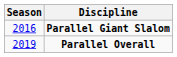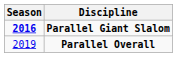(24, 28) normal -> (24, 28) bold
